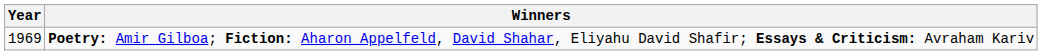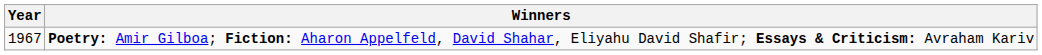(25, 39) 1969 -> (25, 39) 1967
